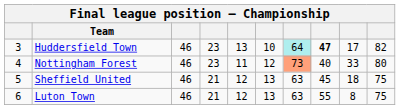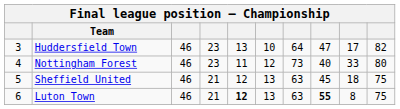(297, 47) paleturquoise background -> (297, 47) no background
(325, 47) bold -> (325, 47) normal
(297, 64) lightsalmon background -> (297, 64) no background
(241, 96) normal -> (241, 96) bold
(325, 96) normal -> (325, 96) bold
